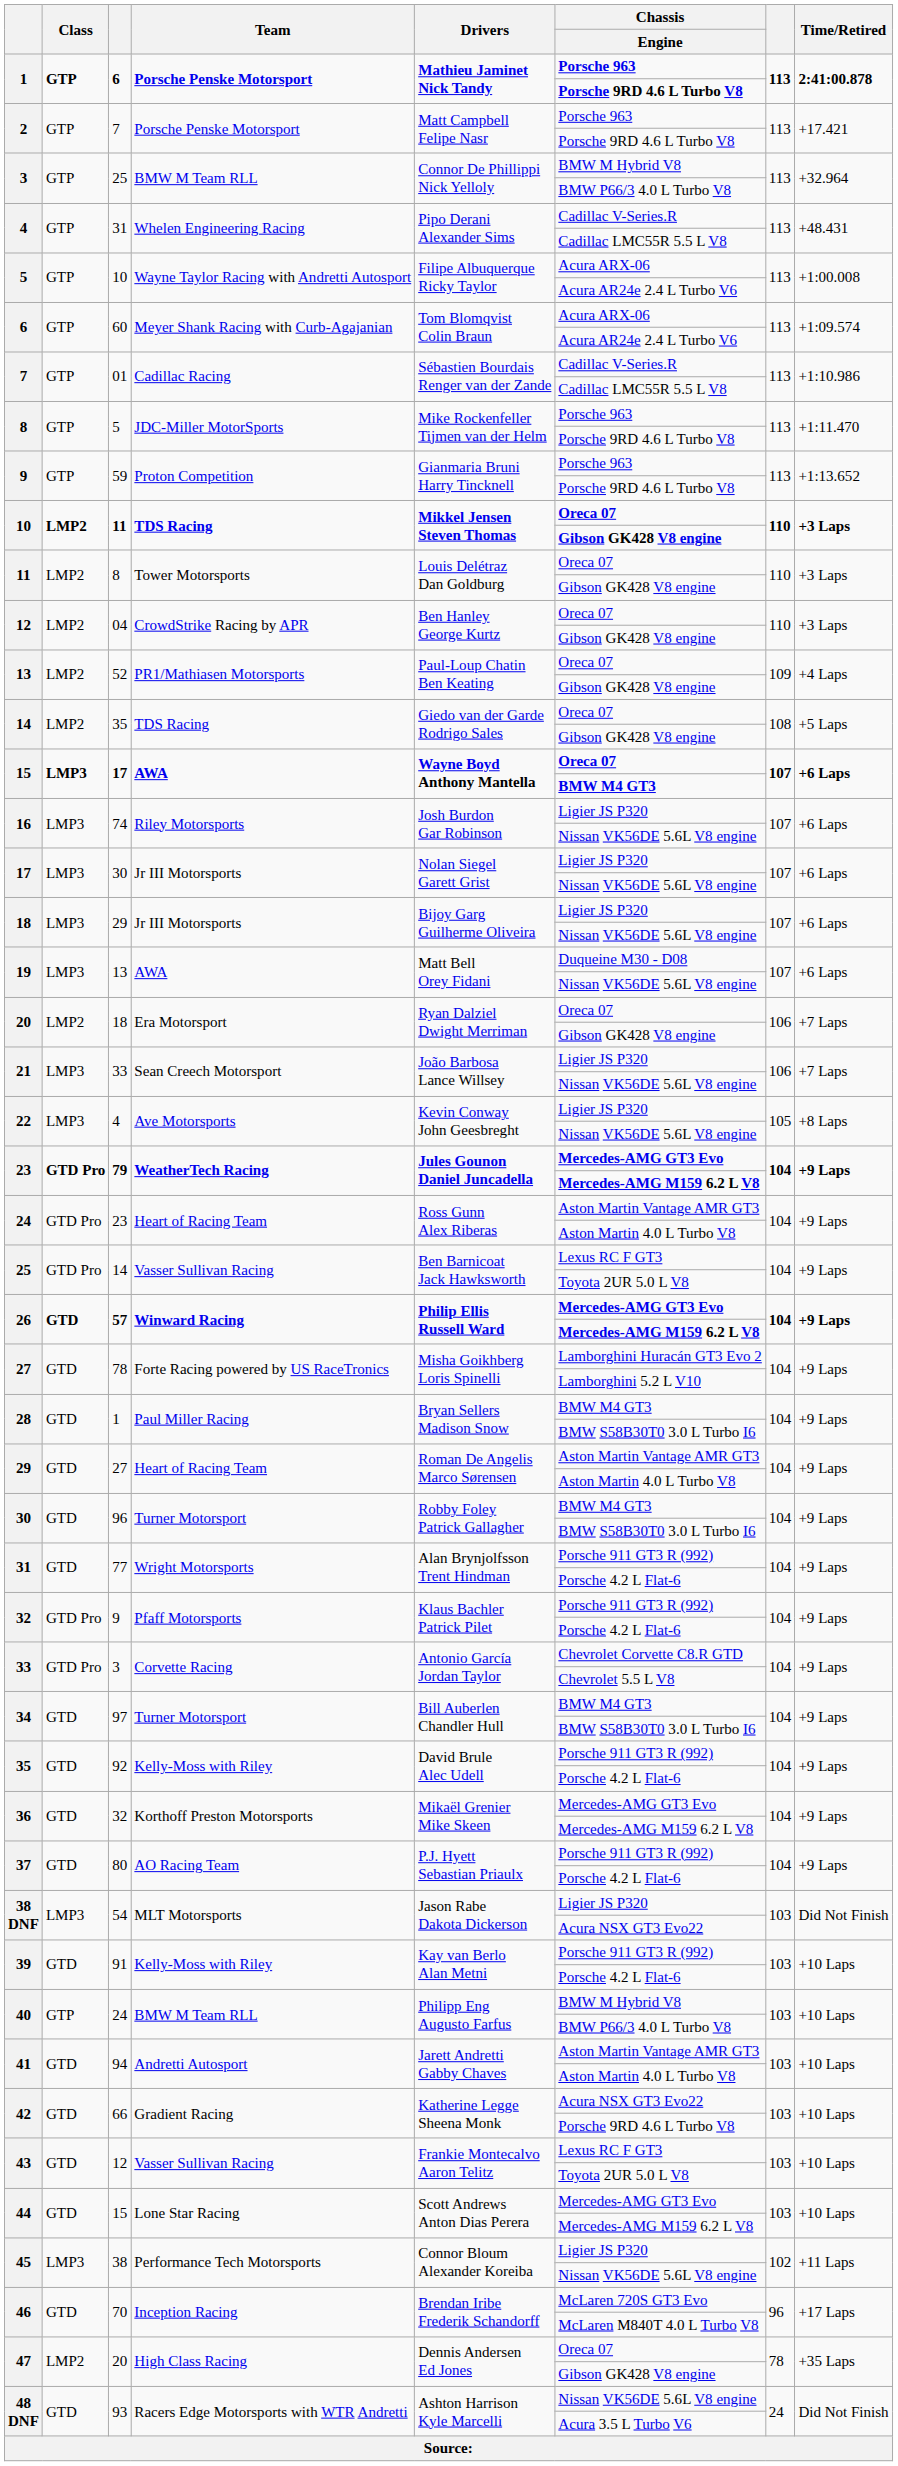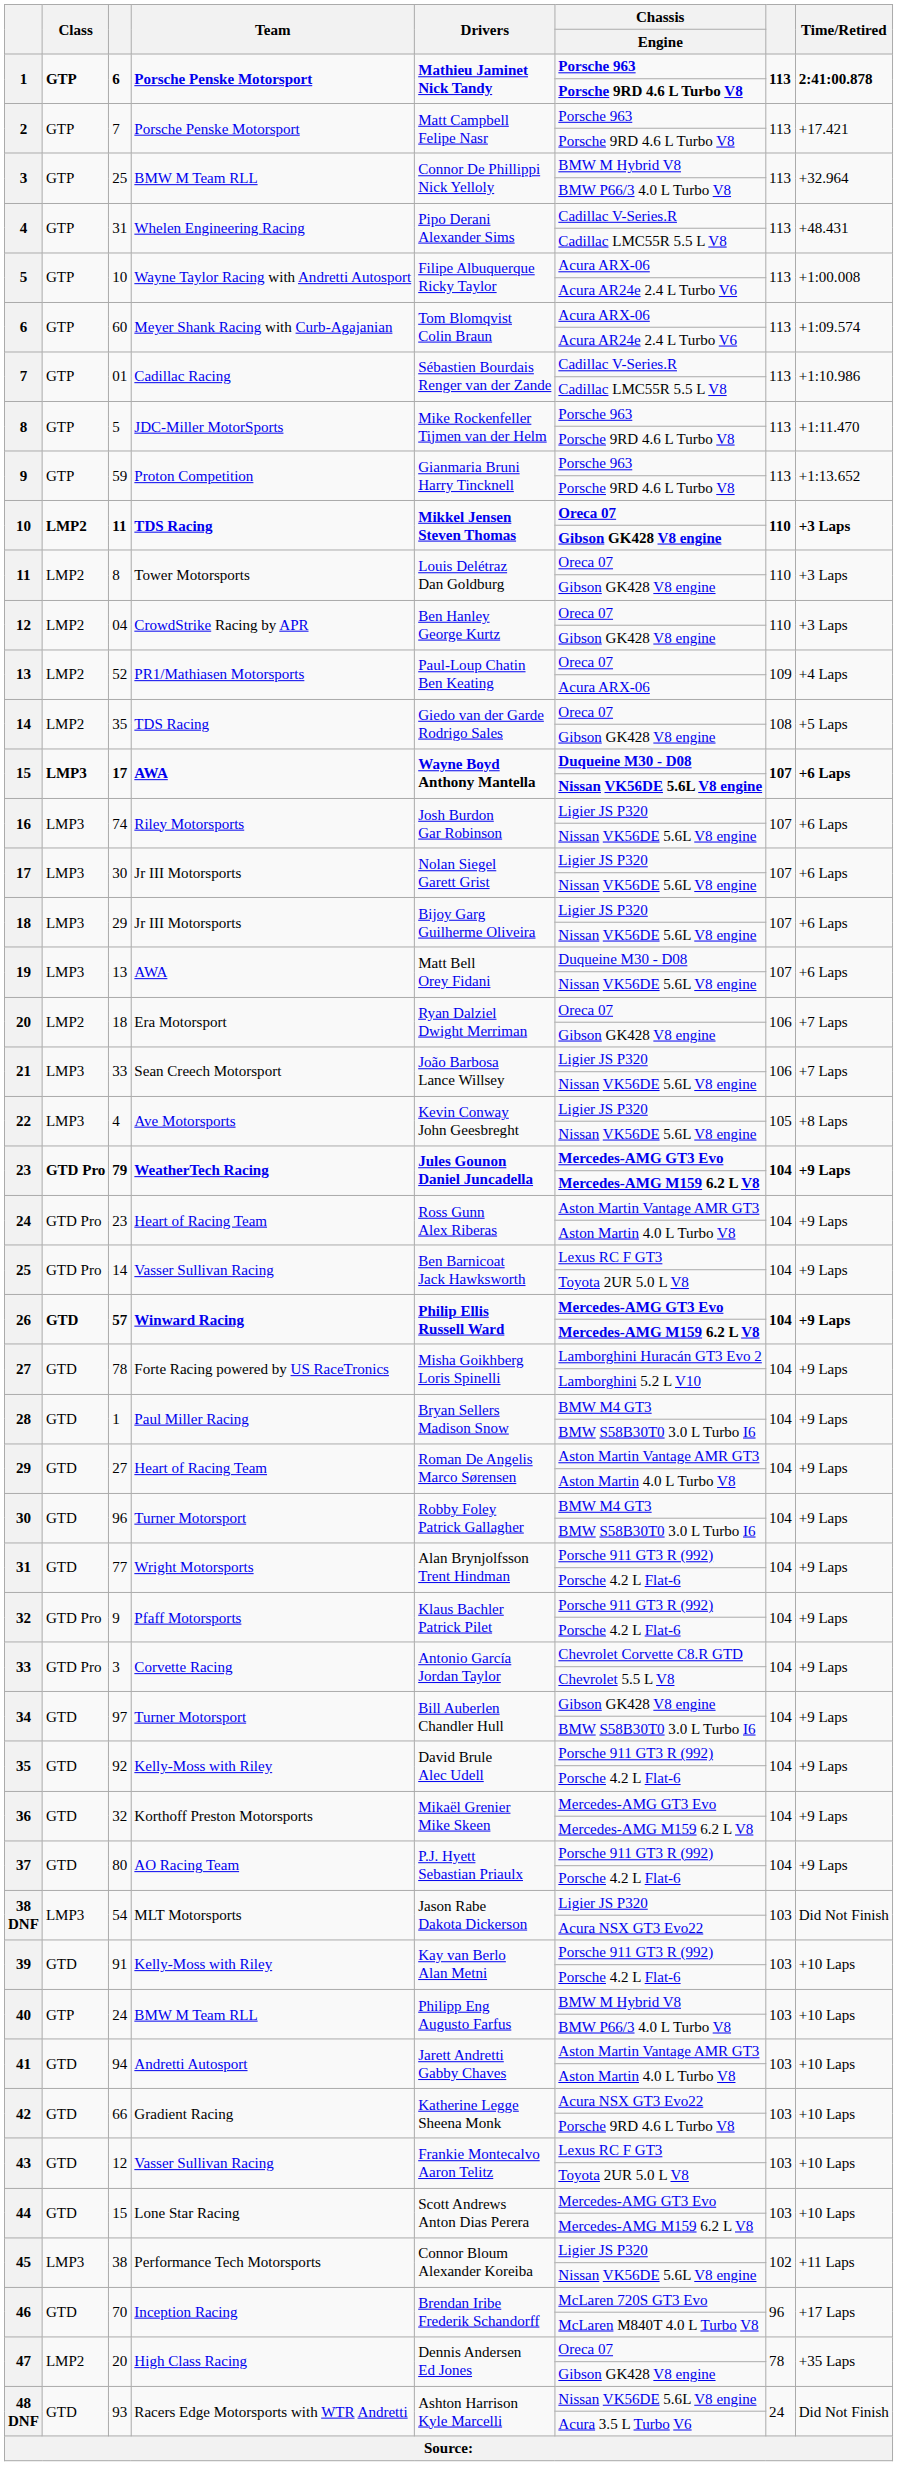(637, 687) Gibson GK428 V8 engine -> (604, 687) Acura ARX-06
(587, 761) Oreca 07 -> (625, 761) Duqueine M30 - D08
(607, 786) BMW M4 GT3 -> (660, 786) Nissan VK56DE 5.6L V8 engine
(605, 1704) BMW M4 GT3 -> (637, 1704) Gibson GK428 V8 engine
